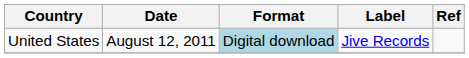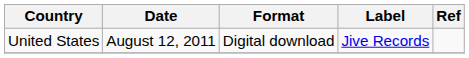(279, 40) lightblue background -> (279, 40) no background
